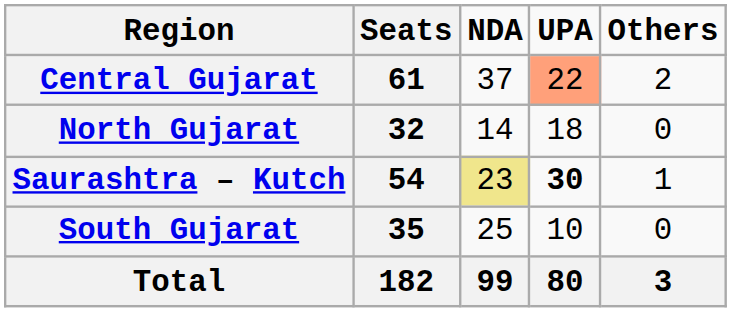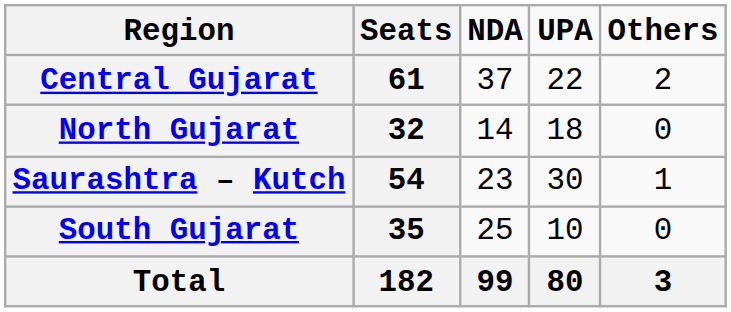(565, 81) lightsalmon background -> (565, 81) no background
(495, 181) khaki background -> (495, 181) no background
(565, 181) bold -> (565, 181) normal
